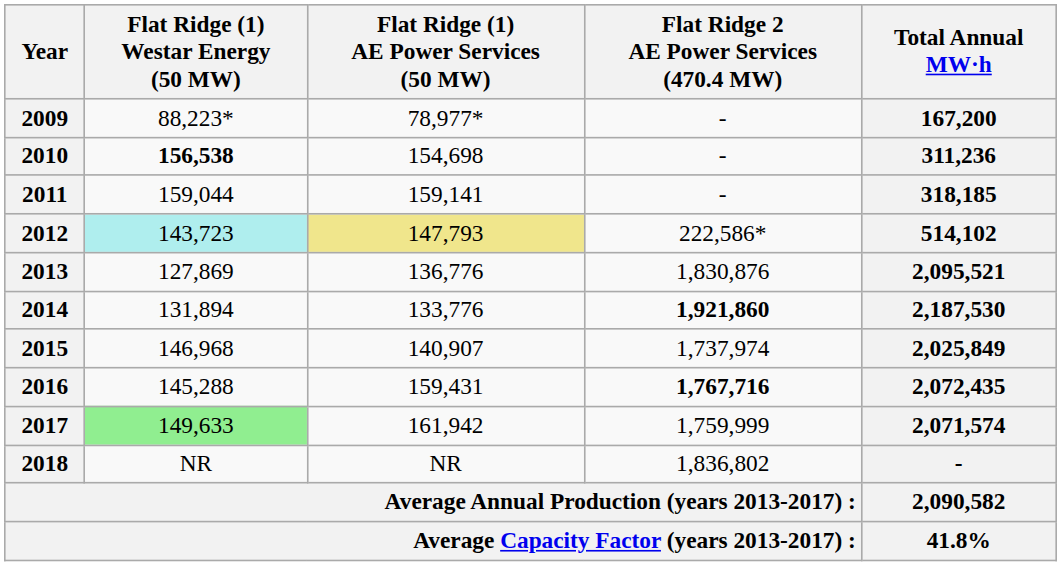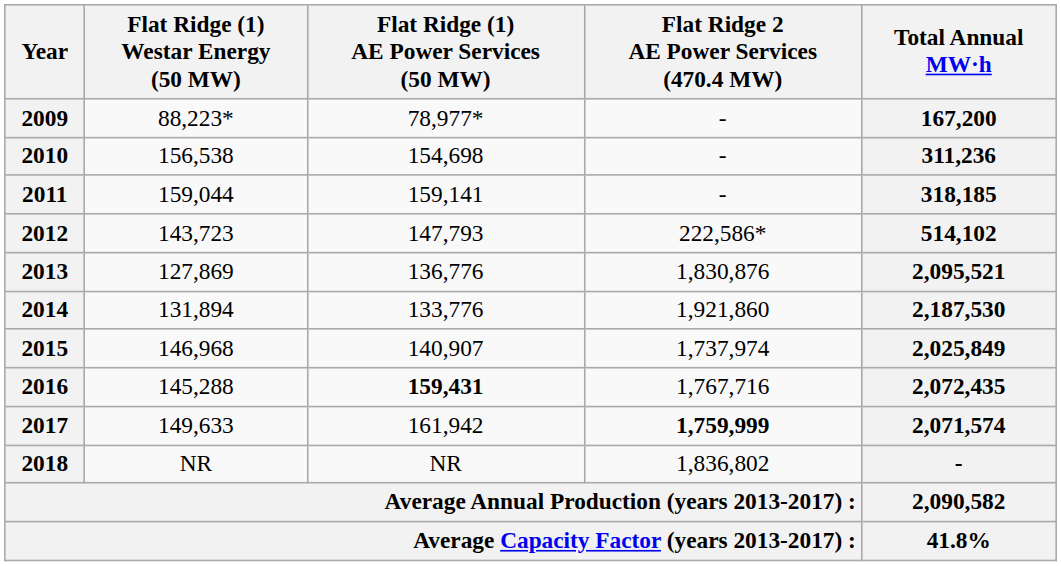(196, 156) bold -> (196, 156) normal
(196, 233) paleturquoise background -> (196, 233) no background
(446, 233) khaki background -> (446, 233) no background
(723, 310) bold -> (723, 310) normal
(446, 387) normal -> (446, 387) bold
(723, 387) bold -> (723, 387) normal
(196, 425) lightgreen background -> (196, 425) no background
(723, 425) normal -> (723, 425) bold
